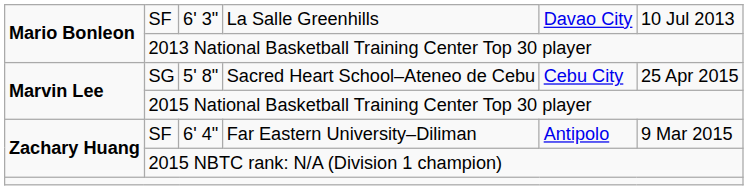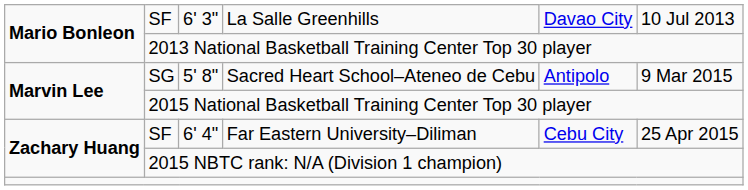(584, 77) Cebu City -> (576, 77) Antipolo
(690, 77) 25 Apr 2015 -> (687, 77) 9 Mar 2015
(576, 134) Antipolo -> (584, 134) Cebu City
(687, 134) 9 Mar 2015 -> (690, 134) 25 Apr 2015
